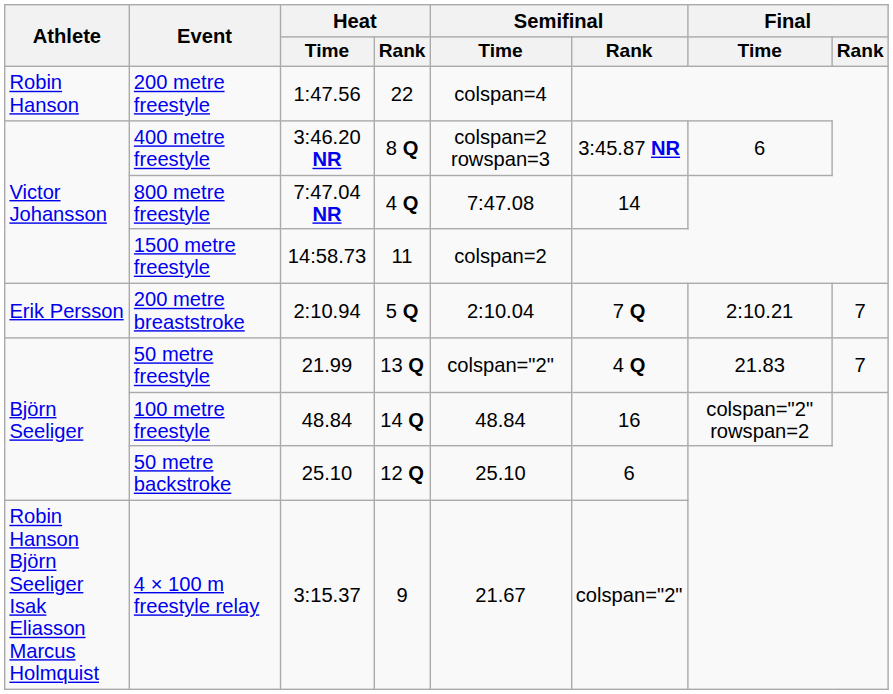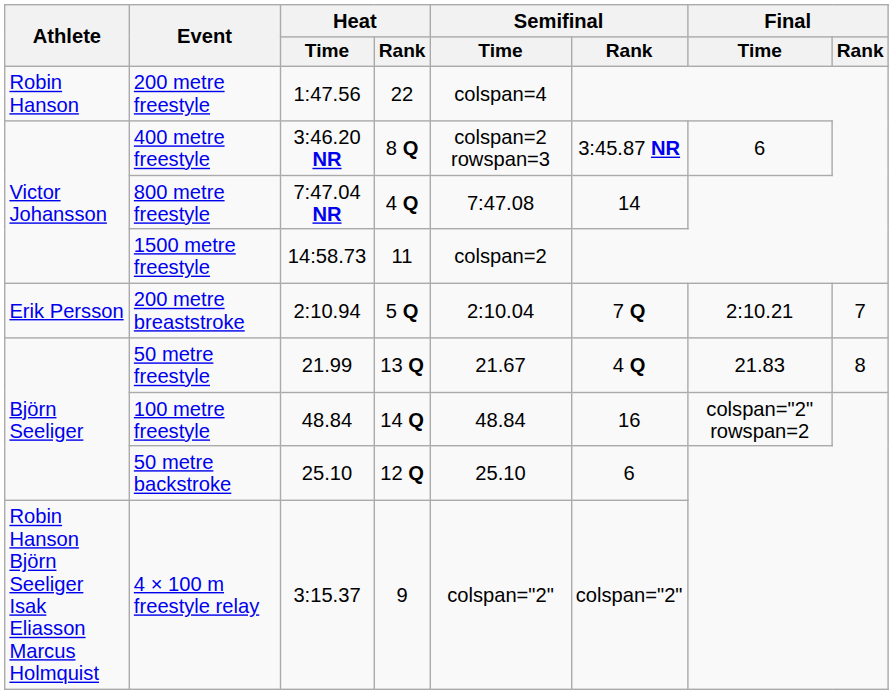(501, 365) colspan="2" -> (501, 365) 21.67
(860, 365) 7 -> (860, 365) 8
(501, 595) 21.67 -> (501, 595) colspan="2"
